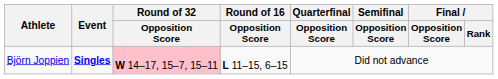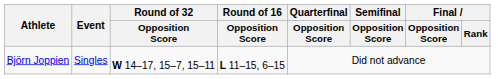(92, 61) bold -> (91, 61) normal
(166, 66) pink background -> (164, 66) no background
